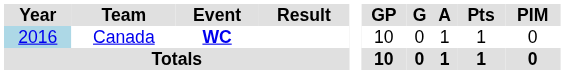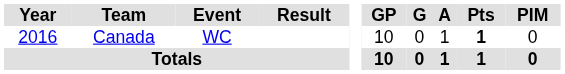(38, 36) lightblue background -> (38, 36) no background
(217, 36) bold -> (217, 36) normal
(481, 36) normal -> (481, 36) bold
